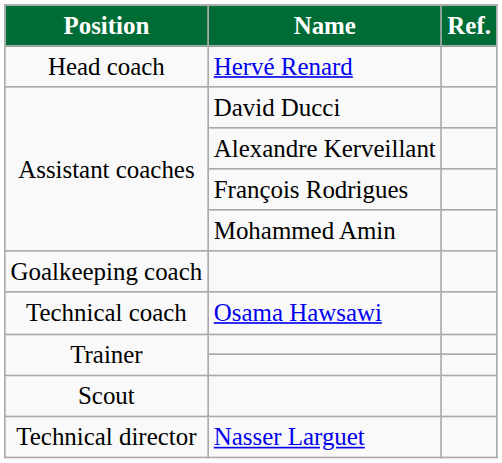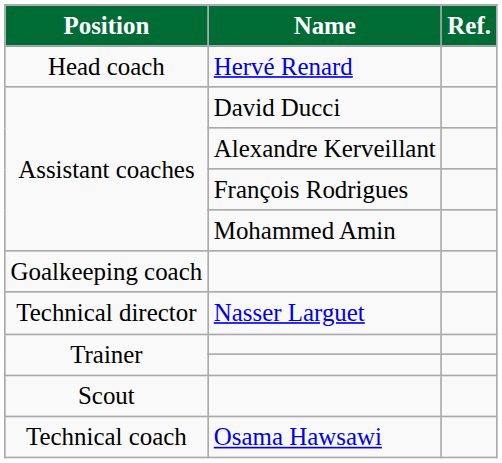rows swapped: (106, 312) <-> (106, 436)
